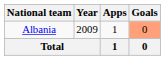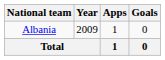(145, 30) lightsalmon background -> (145, 30) no background
